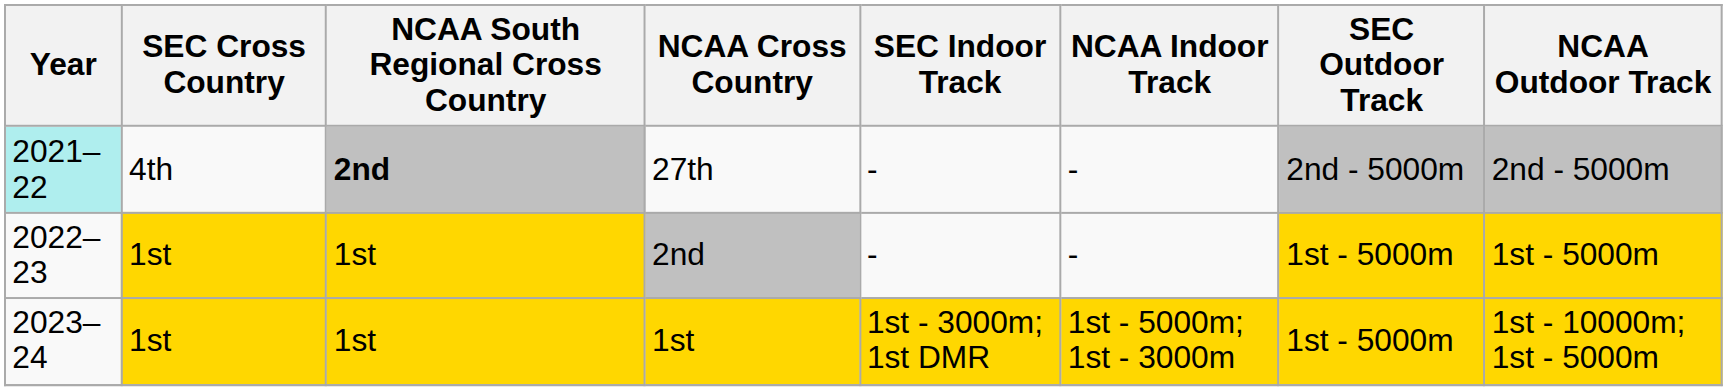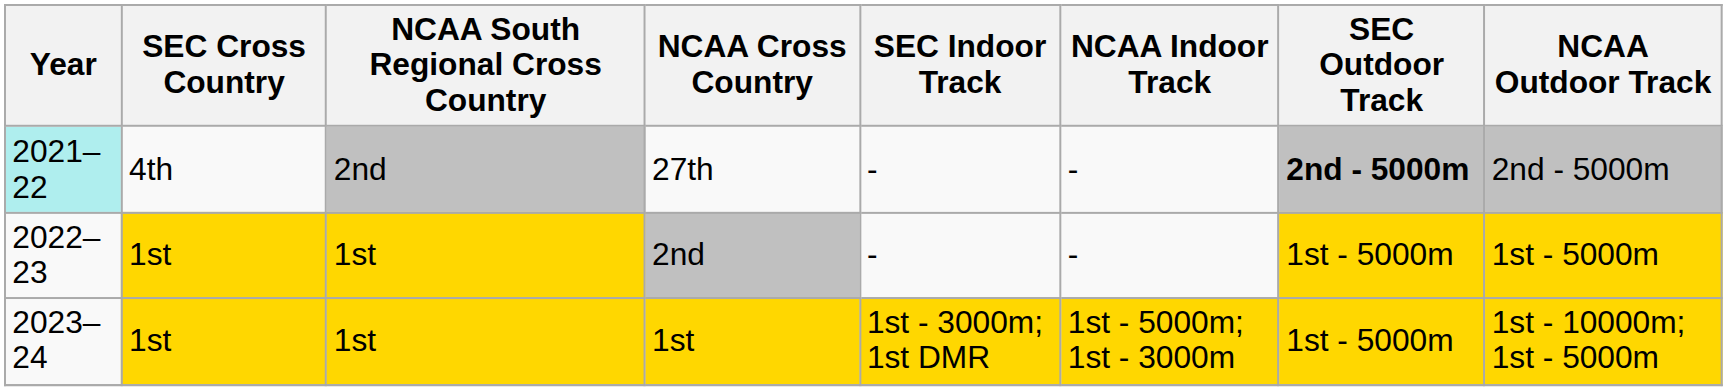(362, 168) bold -> (360, 168) normal
(1375, 168) normal -> (1378, 168) bold
